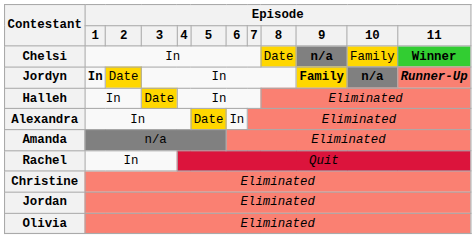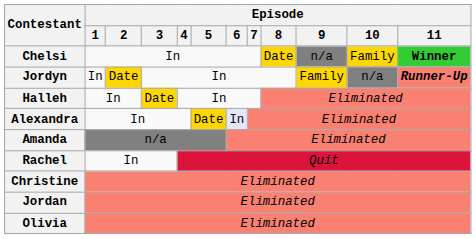(322, 56) bold -> (322, 56) normal
(95, 77) bold -> (95, 77) normal
(322, 77) bold -> (322, 77) normal
(372, 77) bold -> (372, 77) normal
(237, 119) no background -> (237, 119) lavender background
